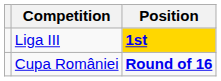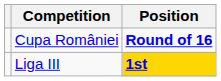rows swapped: (37, 40) <-> (67, 64)
